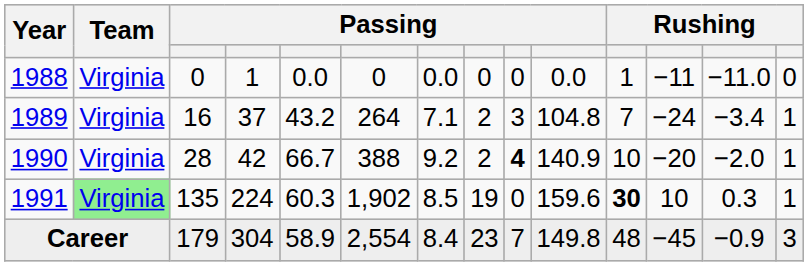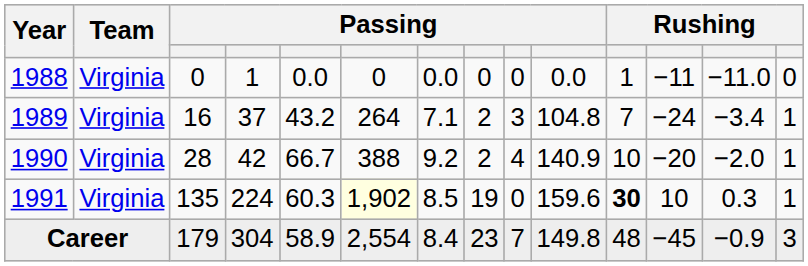(518, 158) bold -> (518, 158) normal
(122, 198) lightgreen background -> (122, 198) no background
(379, 199) no background -> (379, 199) lightyellow background
